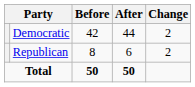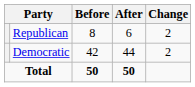rows swapped: (41, 33) <-> (40, 52)
